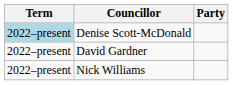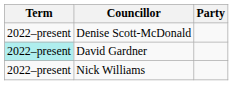(39, 32) lightblue background -> (39, 32) no background
(39, 51) no background -> (39, 51) paleturquoise background
